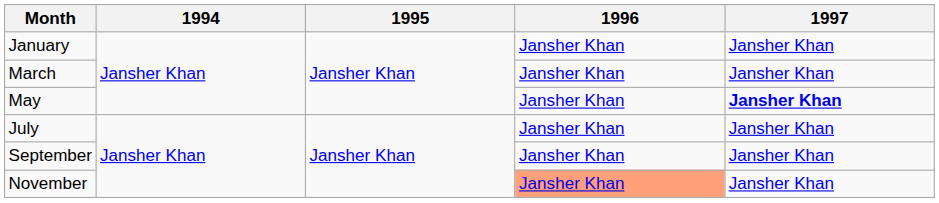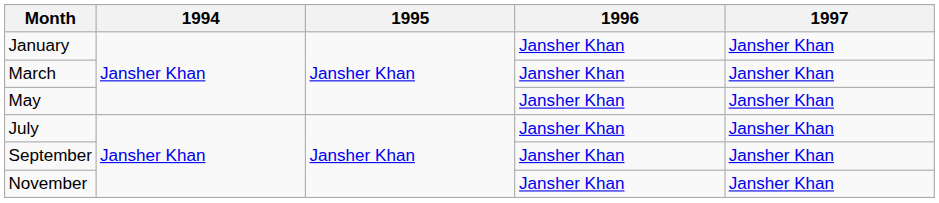(785, 100) bold -> (781, 100) normal
(572, 183) lightsalmon background -> (572, 183) no background
